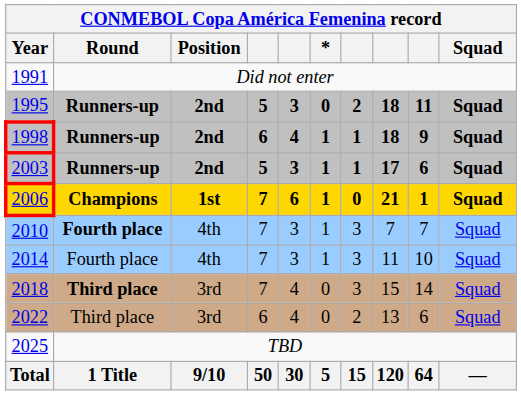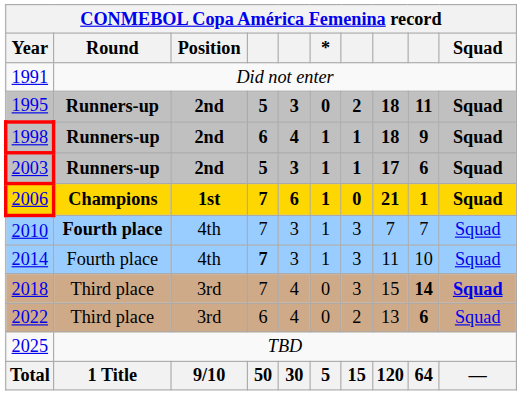(263, 259) normal -> (263, 259) bold
(112, 288) bold -> (112, 288) normal
(424, 288) normal -> (424, 288) bold
(478, 288) normal -> (478, 288) bold
(424, 317) normal -> (424, 317) bold
